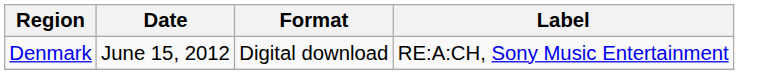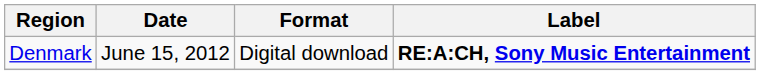(563, 52) normal -> (574, 52) bold
